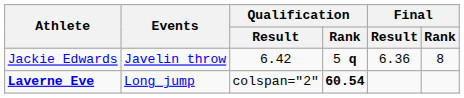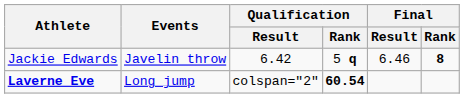(394, 59) 6.36 -> (394, 59) 6.46
(440, 59) normal -> (440, 59) bold
